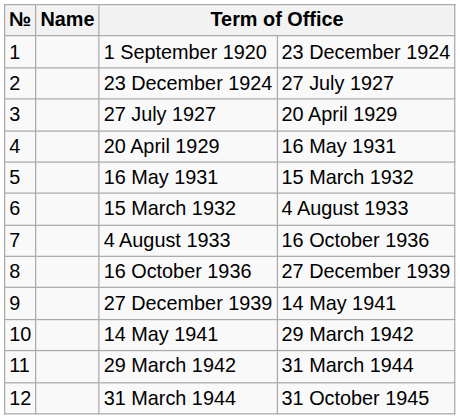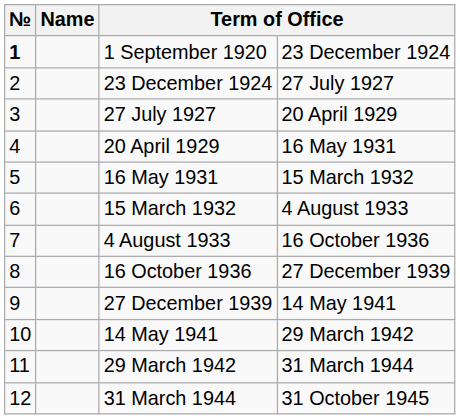(15, 51) normal -> (15, 51) bold
